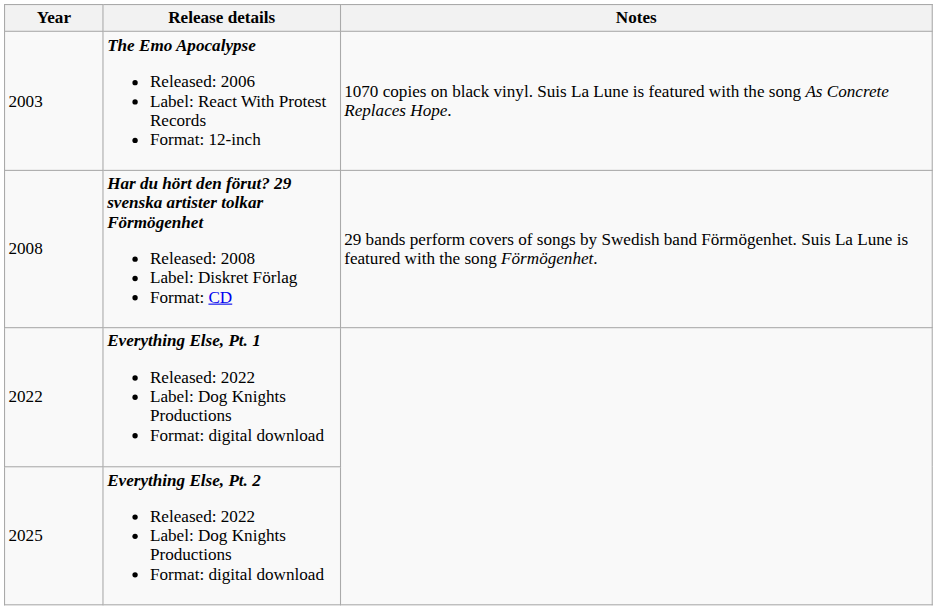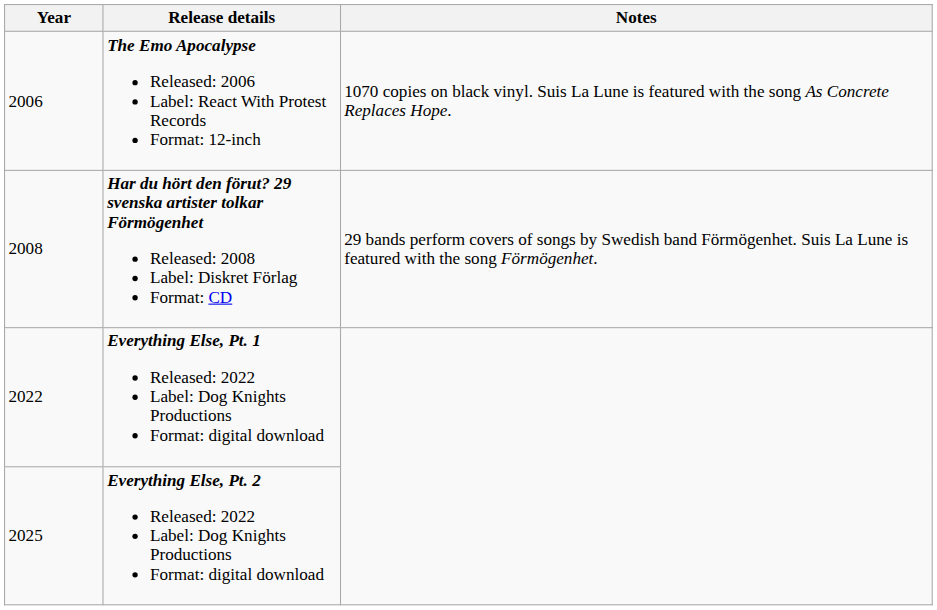(26, 100) 2003 -> (26, 100) 2006
